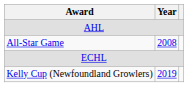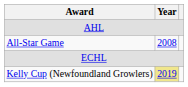(167, 74) no background -> (167, 74) khaki background
